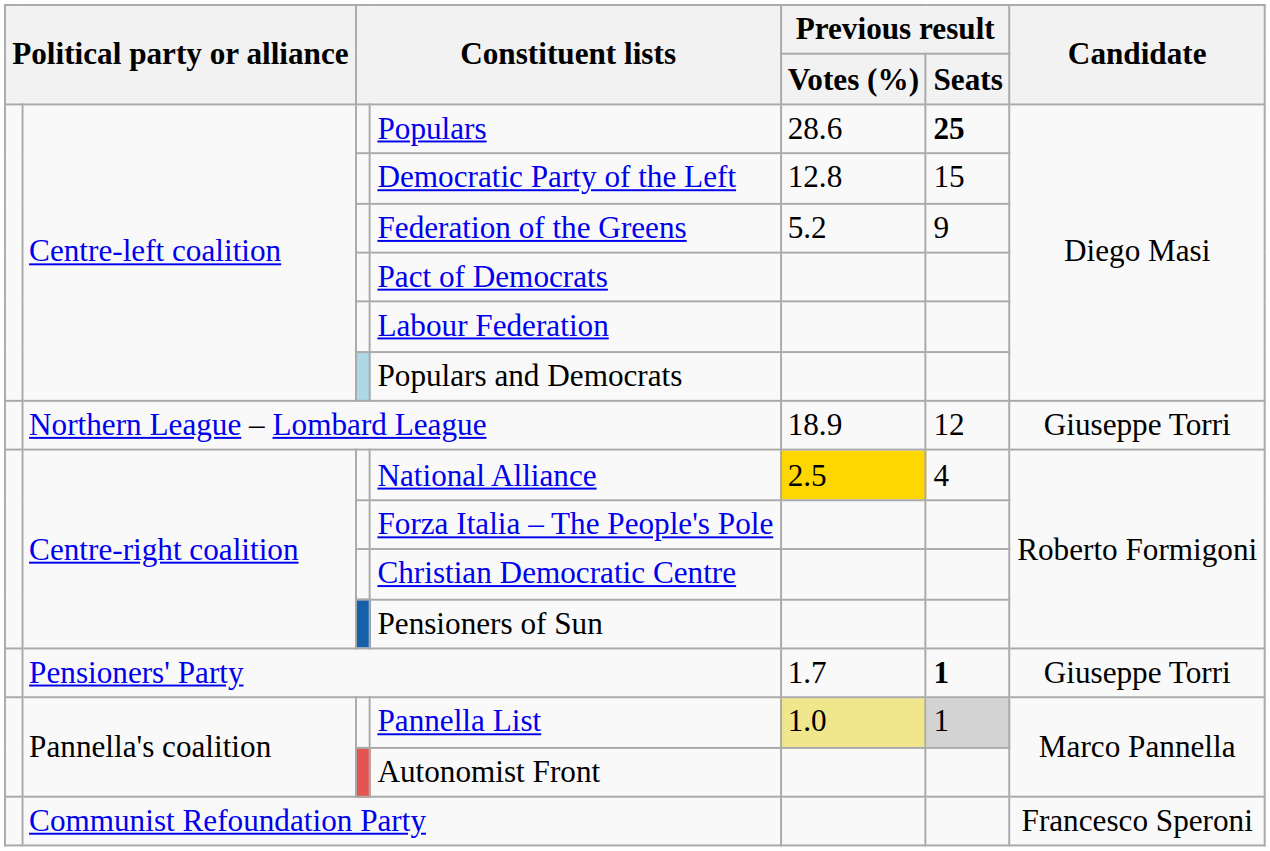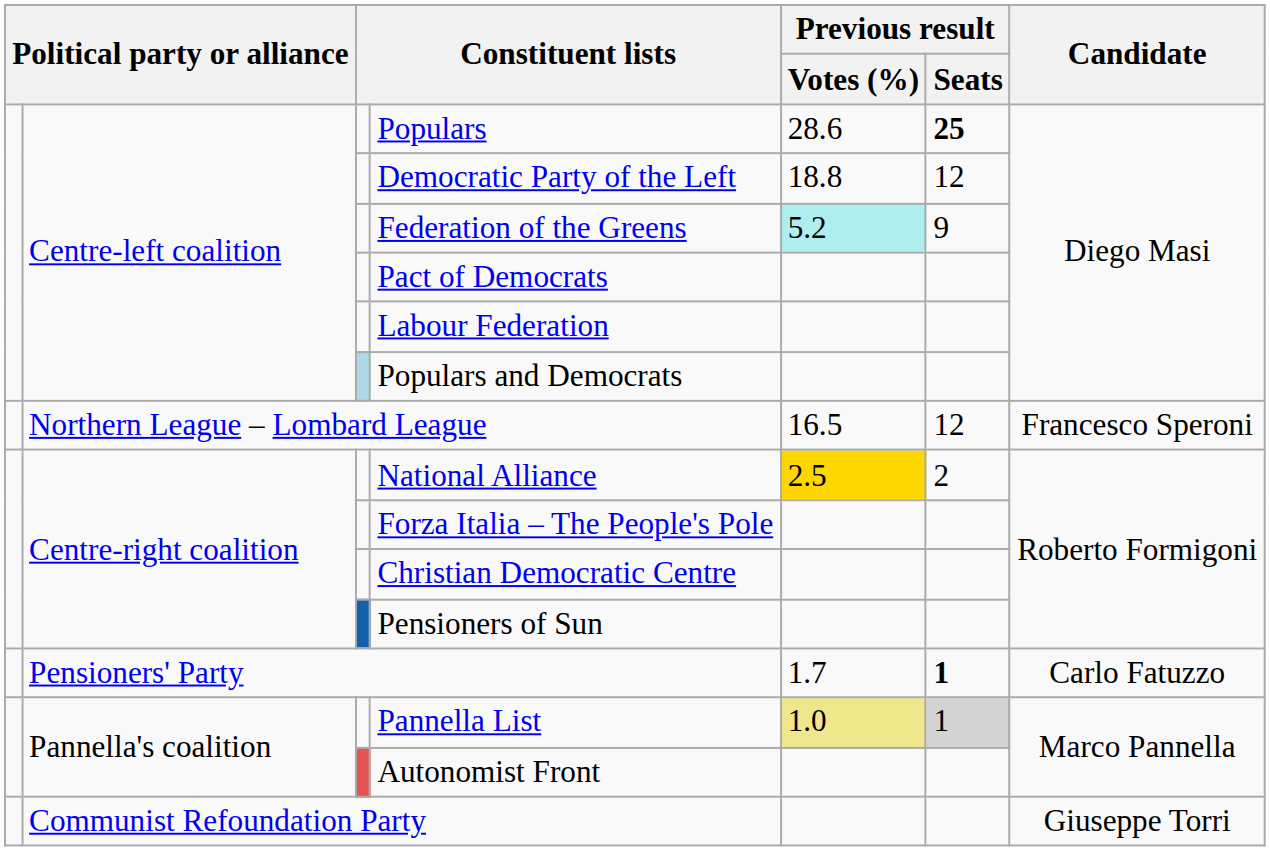(815, 177) 12.8 -> (815, 177) 18.8
(949, 177) 15 -> (949, 177) 12
(807, 227) no background -> (807, 227) paleturquoise background
(815, 425) 18.9 -> (815, 425) 16.5
(1137, 425) Giuseppe Torri -> (1137, 425) Francesco Speroni
(941, 474) 4 -> (941, 474) 2
(1137, 672) Giuseppe Torri -> (1137, 672) Carlo Fatuzzo
(1137, 820) Francesco Speroni -> (1137, 820) Giuseppe Torri
